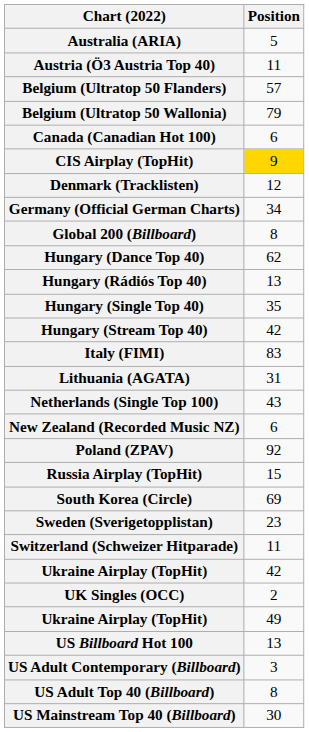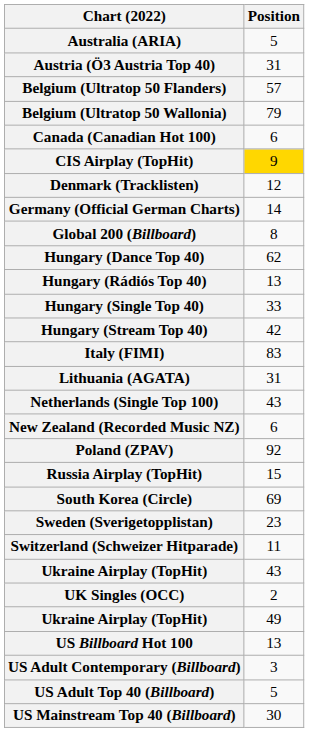(274, 64) 11 -> (274, 64) 31
(274, 209) 34 -> (274, 209) 14
(274, 305) 35 -> (274, 305) 33
(274, 570) 42 -> (274, 570) 43
(274, 691) 8 -> (274, 691) 5
